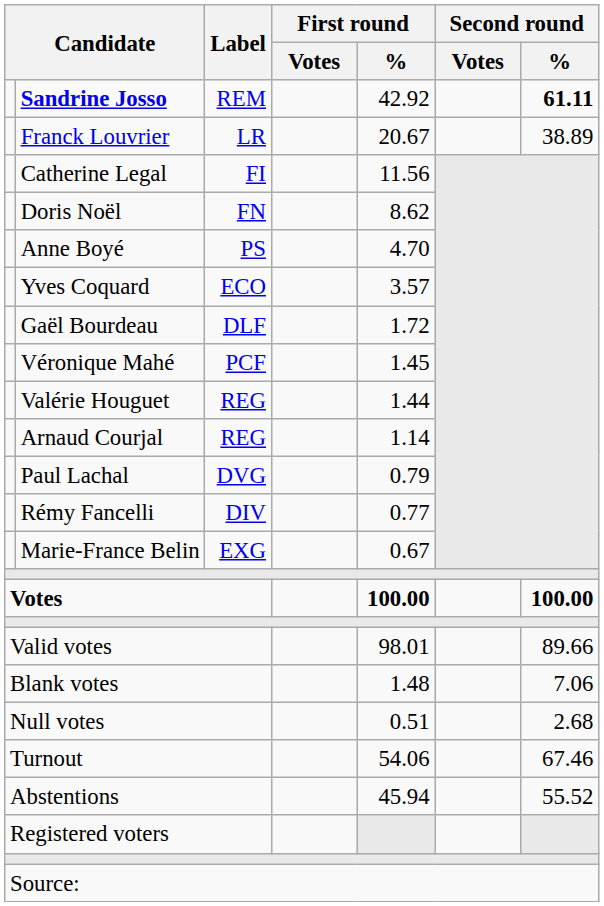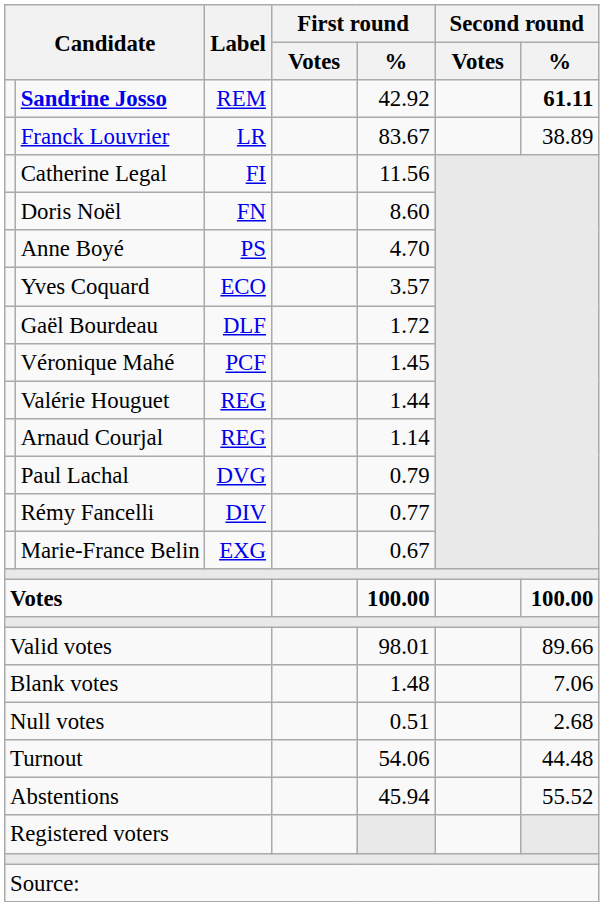(404, 136) 20.67 -> (404, 136) 83.67
(410, 211) 8.62 -> (410, 211) 8.60
(568, 758) 67.46 -> (568, 758) 44.48
